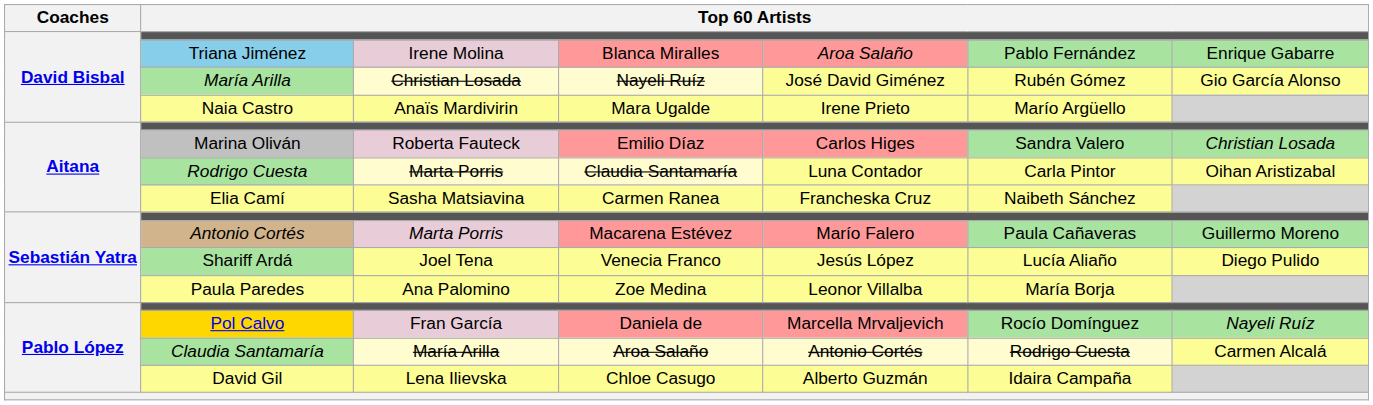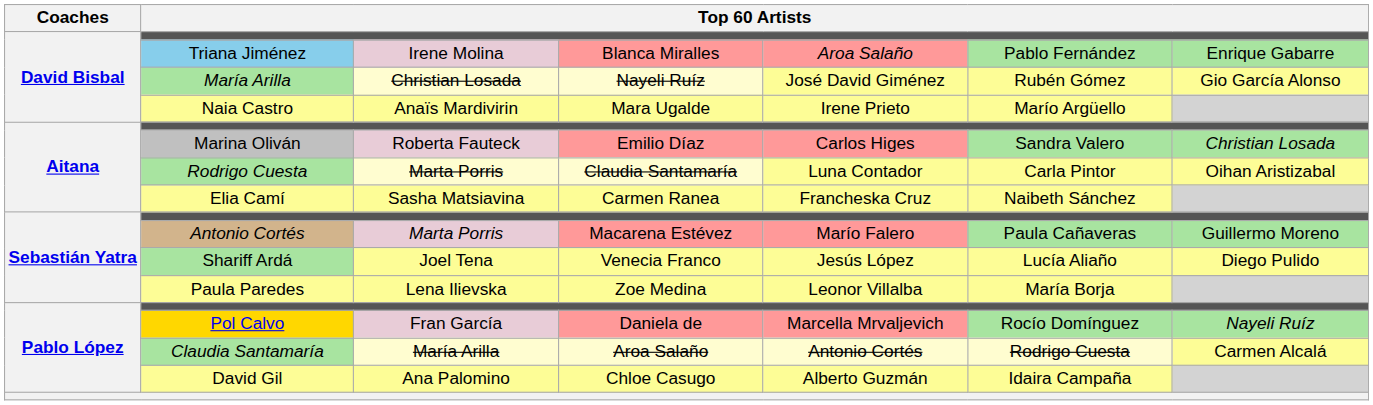(456, 288) Ana Palomino -> (456, 288) Lena Ilievska
(456, 378) Lena Ilievska -> (456, 378) Ana Palomino
